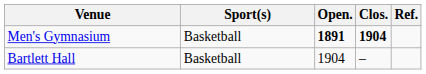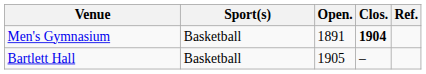(331, 36) bold -> (331, 36) normal
(331, 58) 1904 -> (331, 58) 1905
